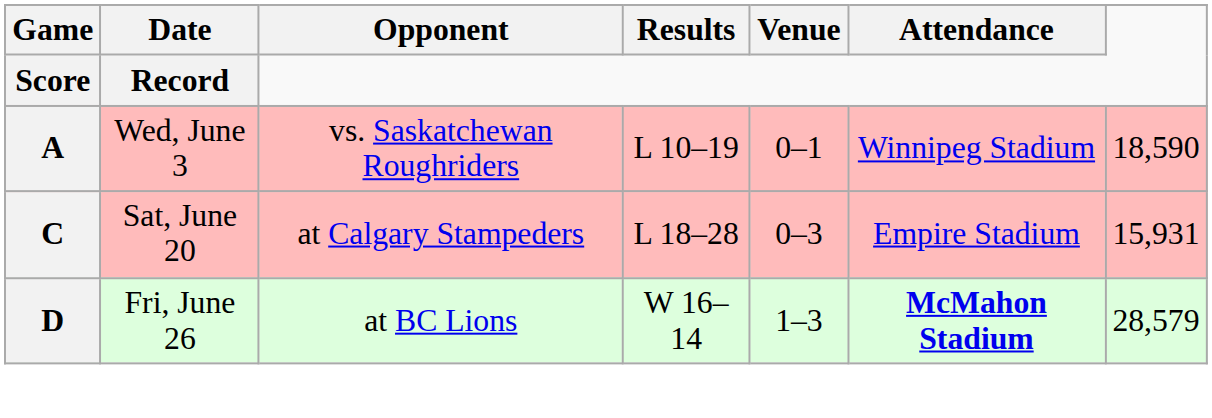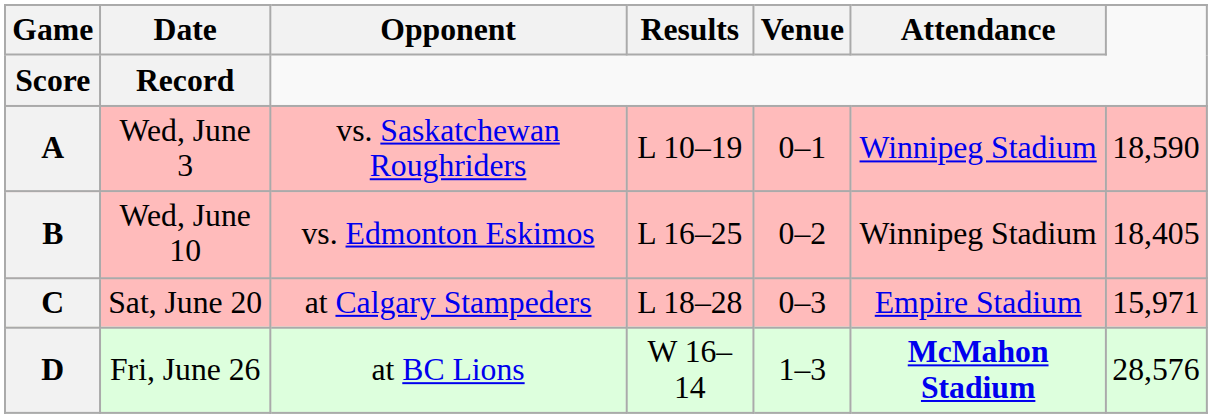+ row: (53, 233)
(1156, 233) 15,931 -> (1156, 301) 15,971
(1156, 319) 28,579 -> (1156, 369) 28,576
